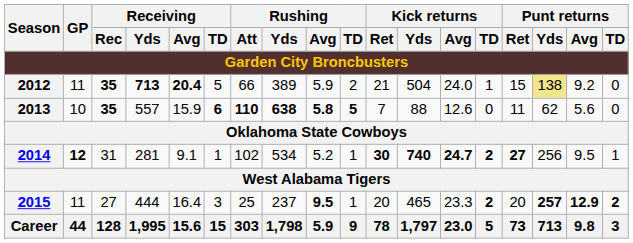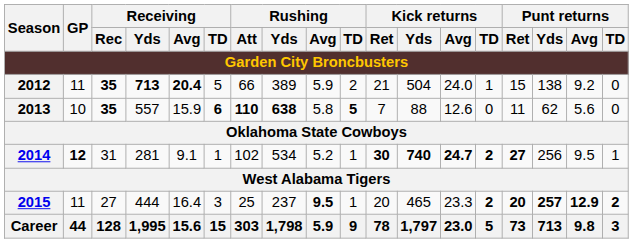(550, 86) khaki background -> (550, 86) no background
(323, 109) bold -> (323, 109) normal
(518, 202) normal -> (518, 202) bold
